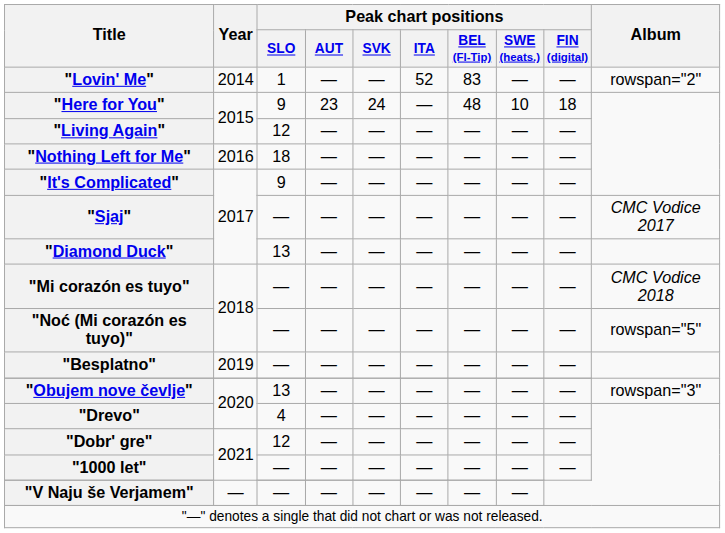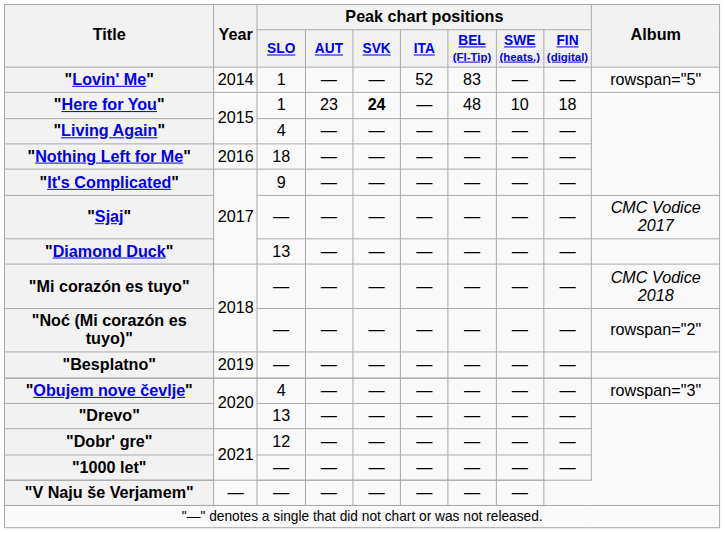(656, 79) rowspan="2" -> (656, 79) rowspan="5"
(281, 105) 9 -> (281, 105) 1
(377, 105) normal -> (377, 105) bold
(281, 131) 12 -> (281, 131) 4
(656, 330) rowspan="5" -> (656, 330) rowspan="2"
(281, 390) 13 -> (281, 390) 4
(281, 416) 4 -> (281, 416) 13
